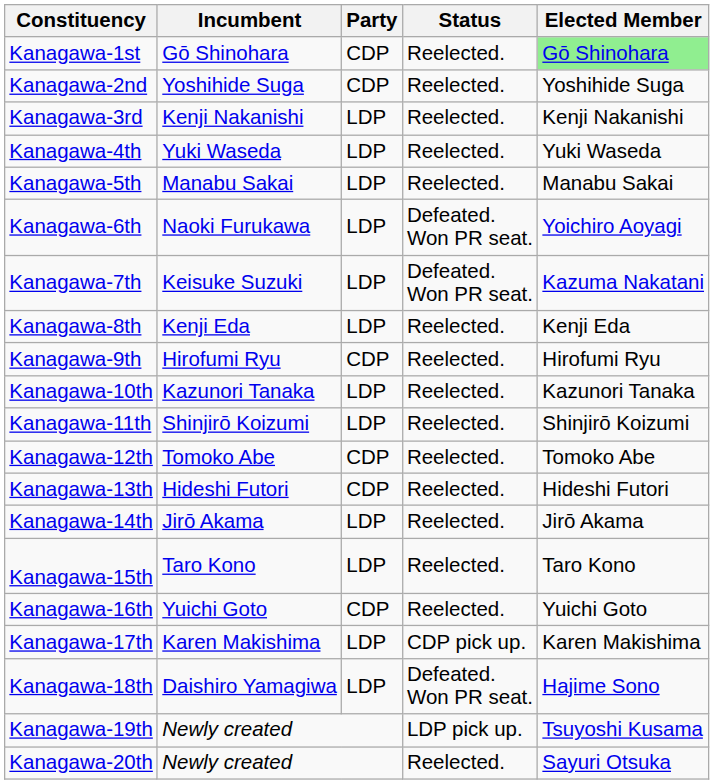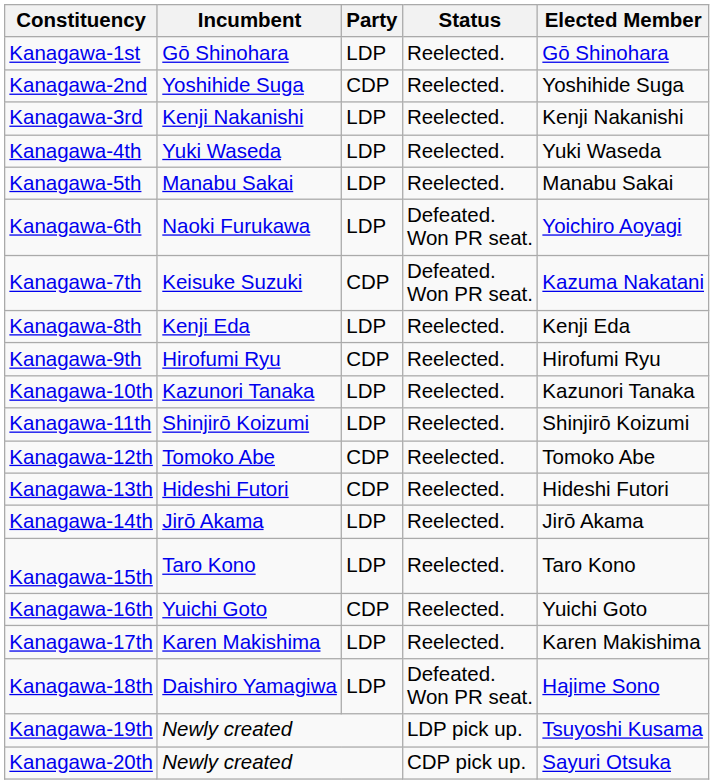(368, 53) CDP -> (366, 53) LDP
(606, 53) lightgreen background -> (606, 53) no background
(366, 282) LDP -> (368, 282) CDP
(467, 642) CDP pick up. -> (456, 642) Reelected.
(456, 762) Reelected. -> (467, 762) CDP pick up.
